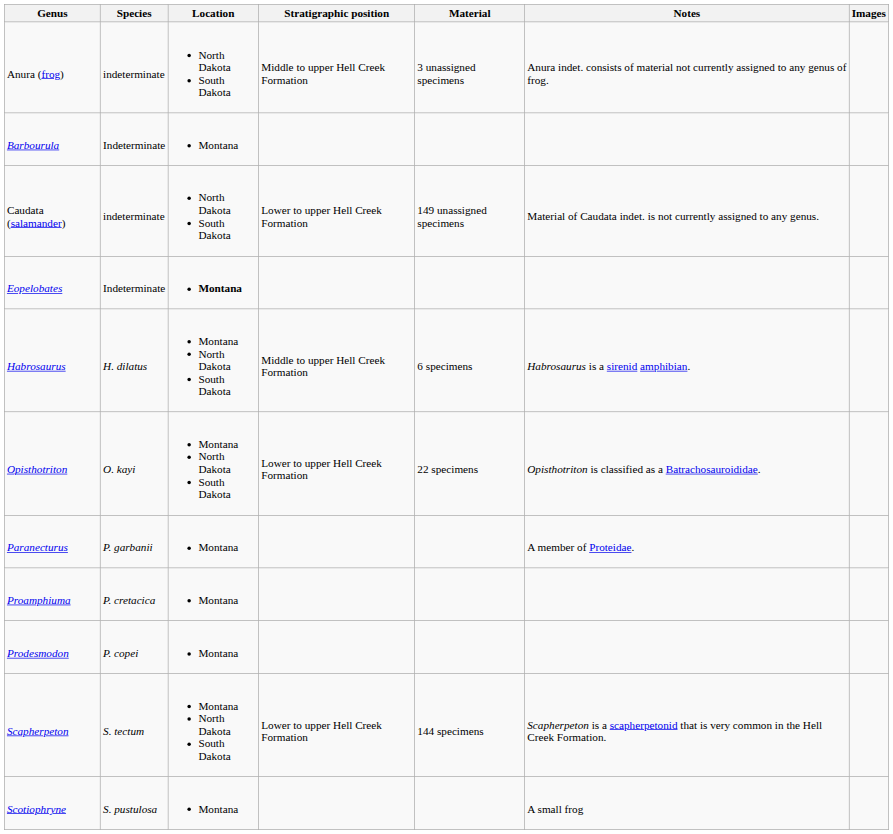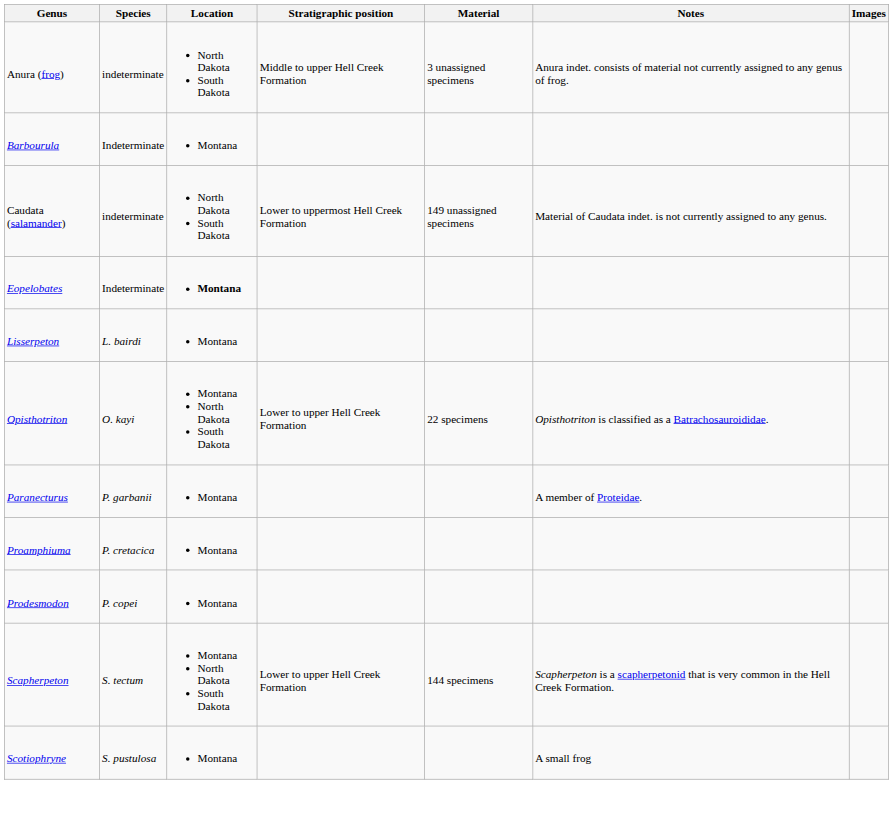(322, 217) Lower to upper Hell Creek Formation -> (331, 217) Lower to uppermost Hell Creek Formation
- row: (36, 366)
+ row: (33, 341)
